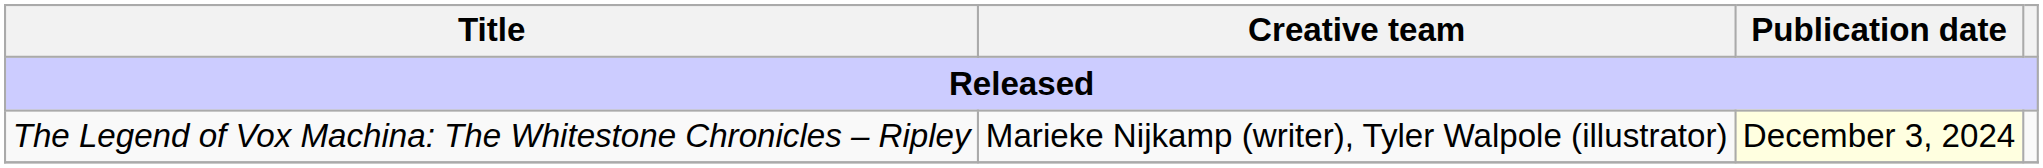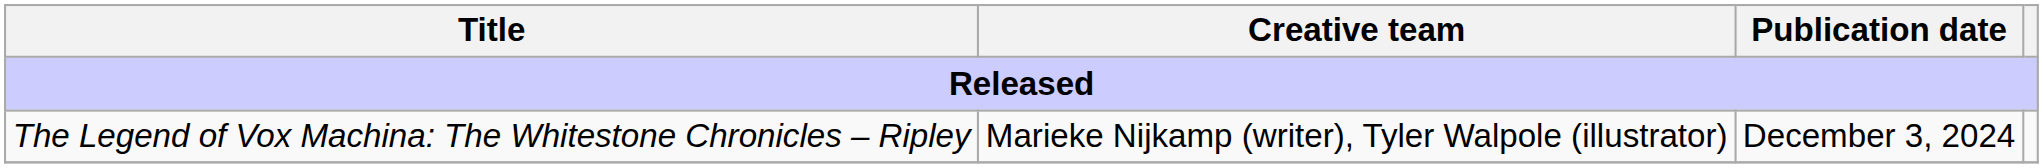(1879, 135) lightyellow background -> (1879, 135) no background
